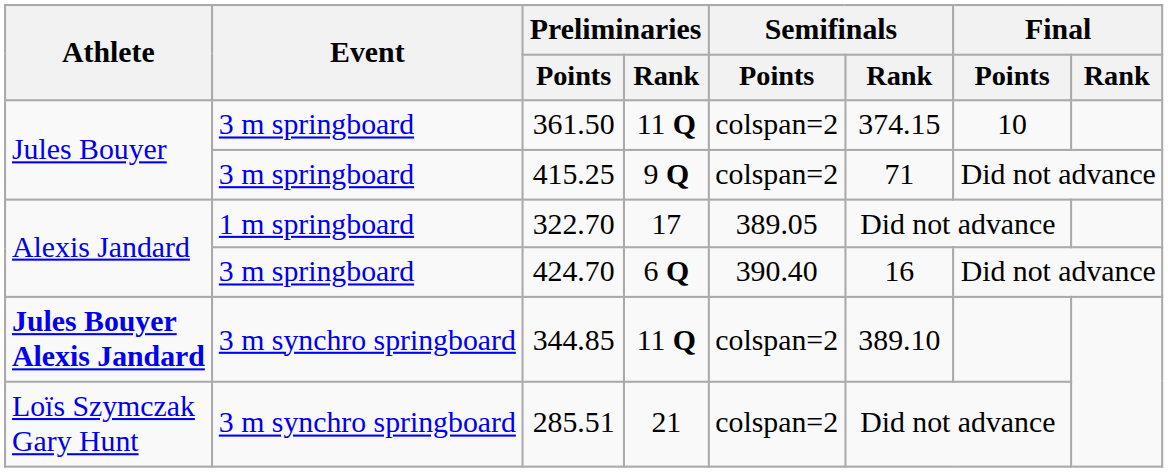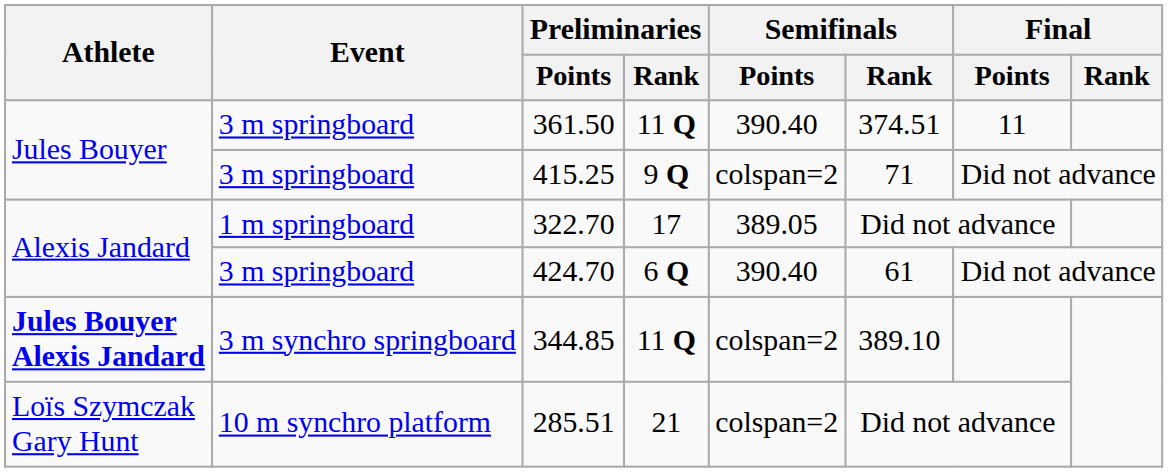(777, 125) colspan=2 -> (777, 125) 390.40
(899, 125) 374.15 -> (899, 125) 374.51
(1012, 125) 10 -> (1012, 125) 11
(899, 272) 16 -> (899, 272) 61
(367, 423) 3 m synchro springboard -> (355, 423) 10 m synchro platform
